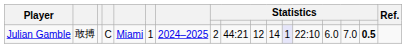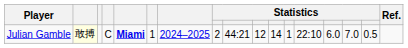(85, 34) no background -> (85, 34) lightyellow background
(130, 34) normal -> (131, 34) bold
(287, 34) lavender background -> (289, 34) no background
(369, 34) bold -> (370, 34) normal
